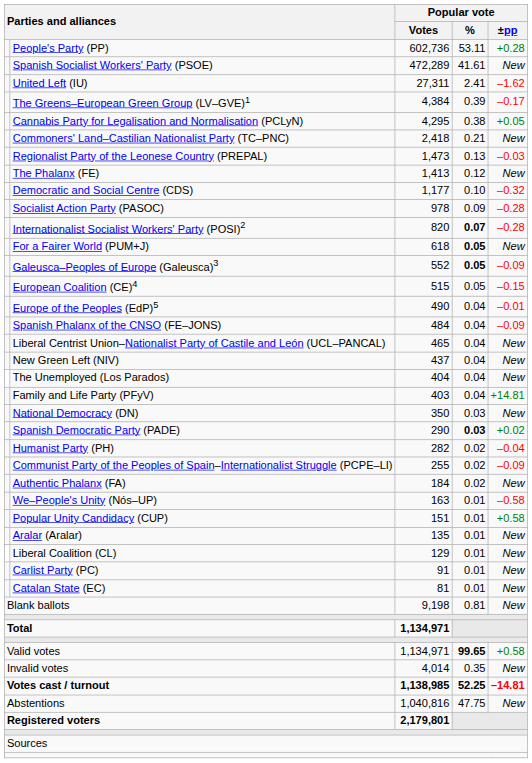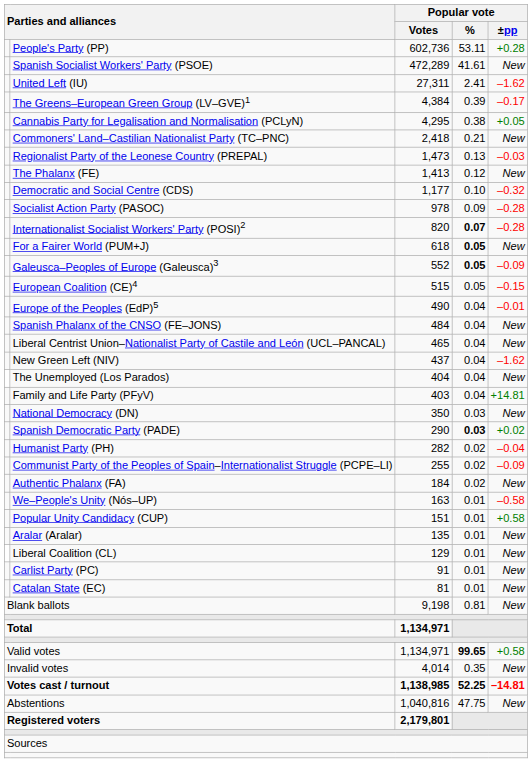(511, 325) –0.09 -> (514, 325) New
(514, 360) New -> (511, 360) –1.62
